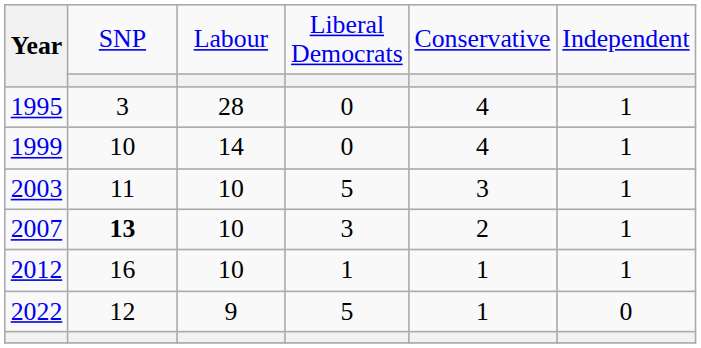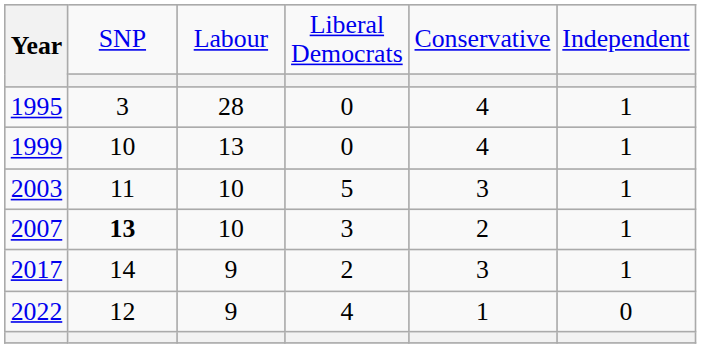(231, 147) 14 -> (231, 147) 13
- row: (37, 270)
+ row: (37, 270)
(347, 310) 5 -> (347, 310) 4
